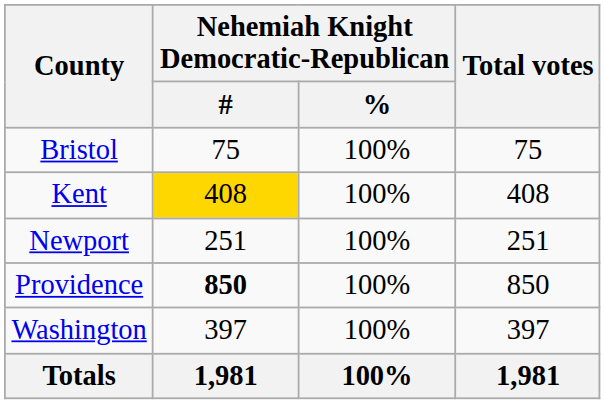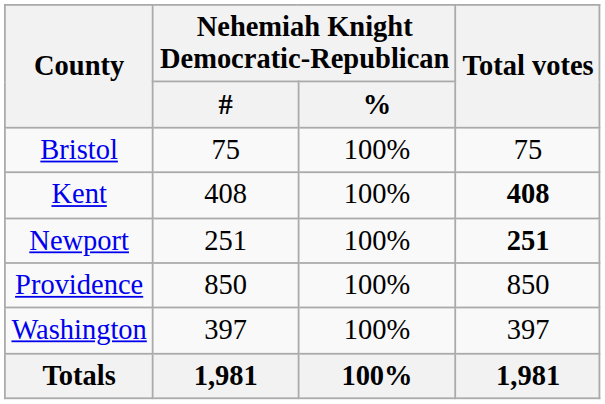(226, 194) gold background -> (226, 194) no background
(528, 194) normal -> (528, 194) bold
(528, 239) normal -> (528, 239) bold
(226, 284) bold -> (226, 284) normal
